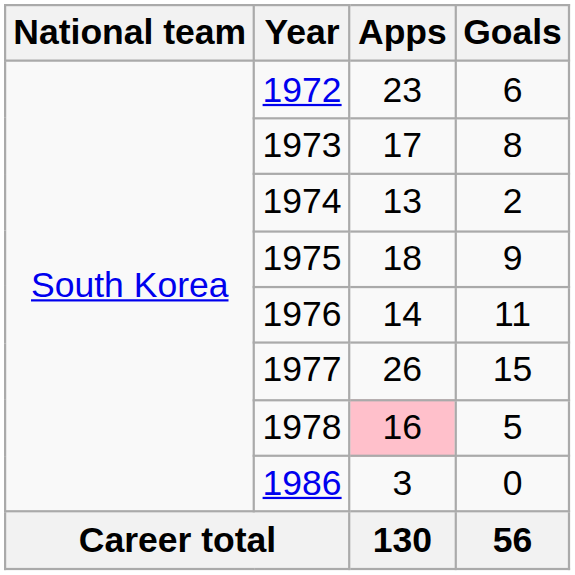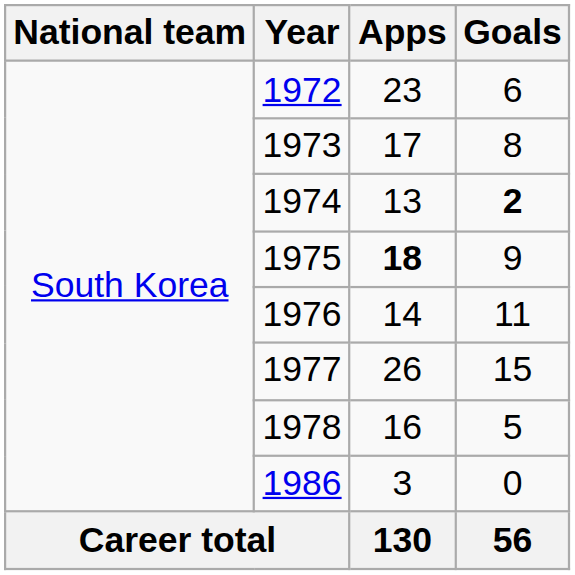(513, 201) normal -> (513, 201) bold
(402, 257) normal -> (402, 257) bold
(402, 426) pink background -> (402, 426) no background
